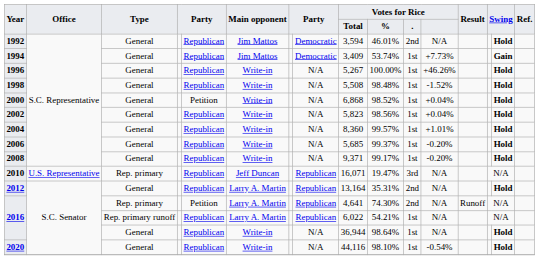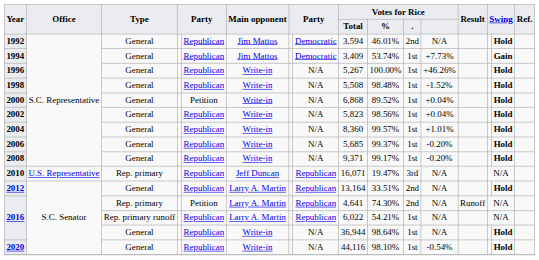(386, 100) 98.52% -> (386, 100) 89.52%
(386, 188) 35.31% -> (386, 188) 33.51%
